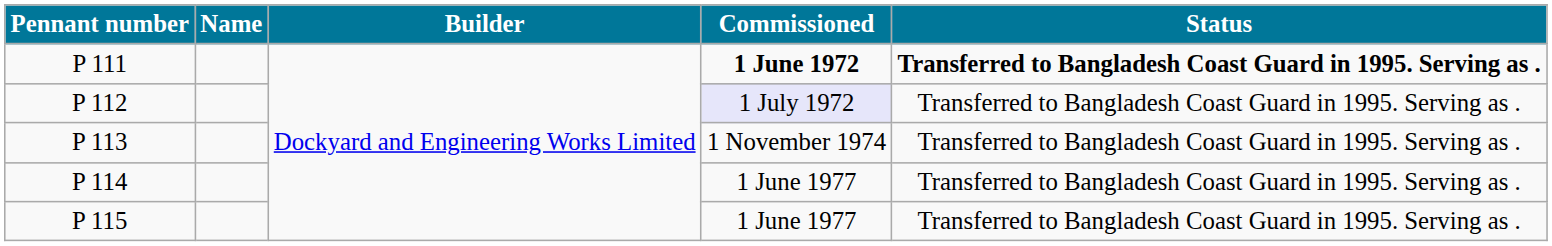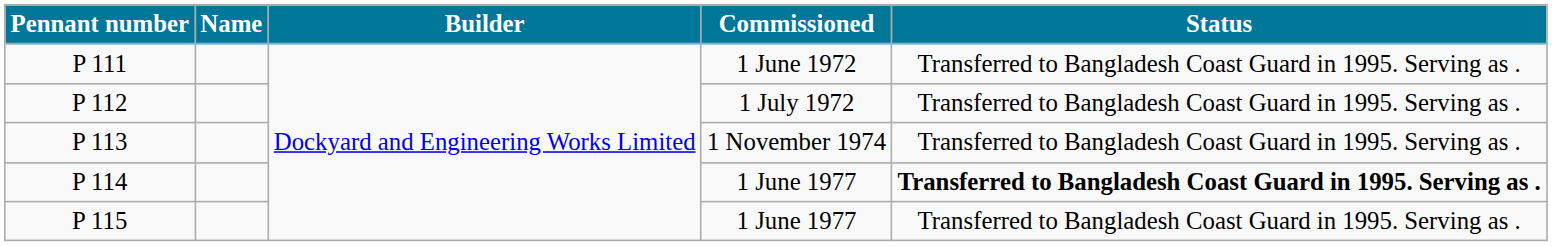(797, 63) bold -> (797, 63) normal
(1219, 63) bold -> (1219, 63) normal
(797, 102) lavender background -> (797, 102) no background
(1219, 181) normal -> (1219, 181) bold
